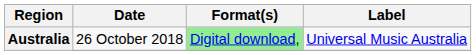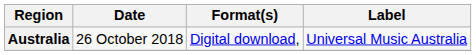(245, 38) lightgreen background -> (245, 38) no background
